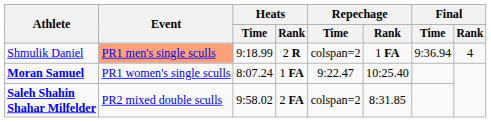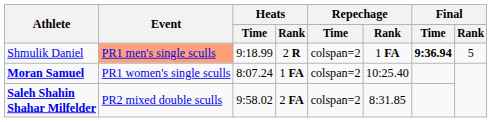(433, 53) normal -> (433, 53) bold
(470, 53) 4 -> (471, 53) 5
(336, 73) 9:22.47 -> (336, 73) colspan=2
